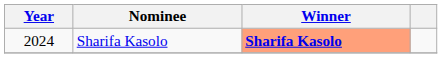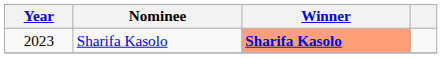(39, 40) 2024 -> (39, 40) 2023
